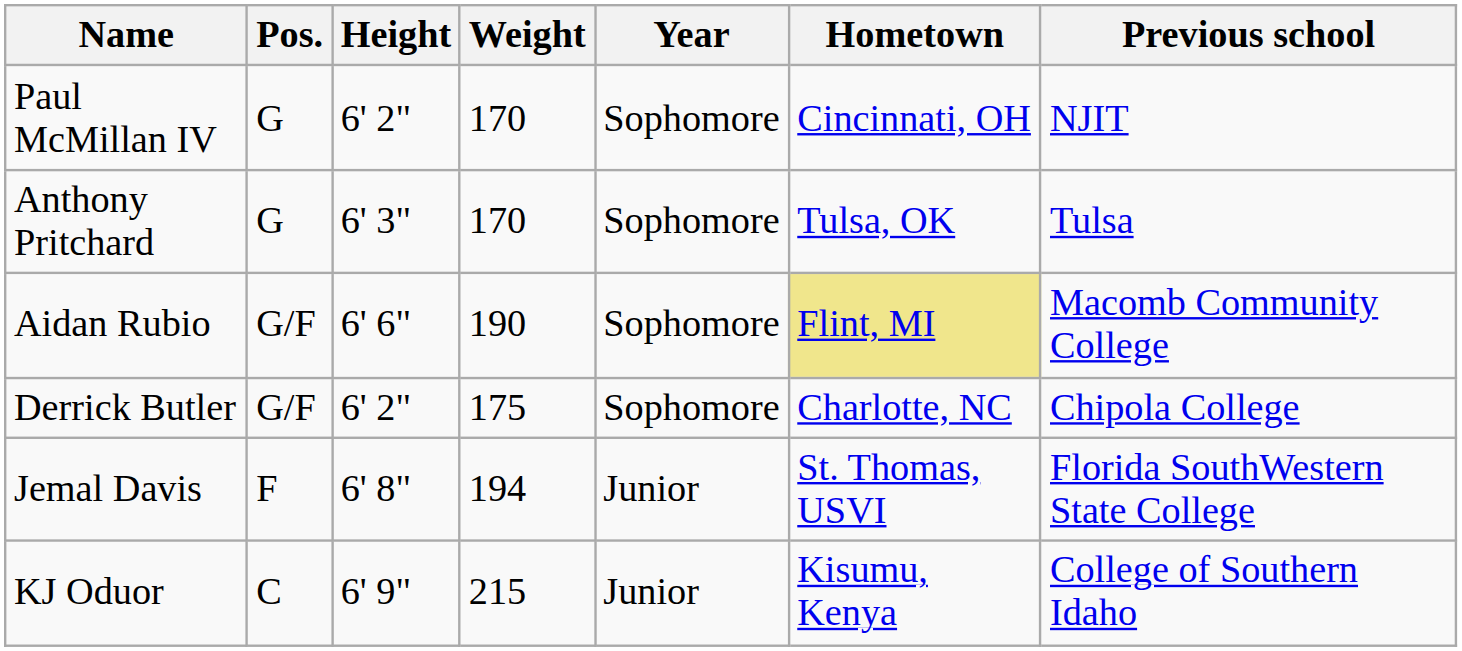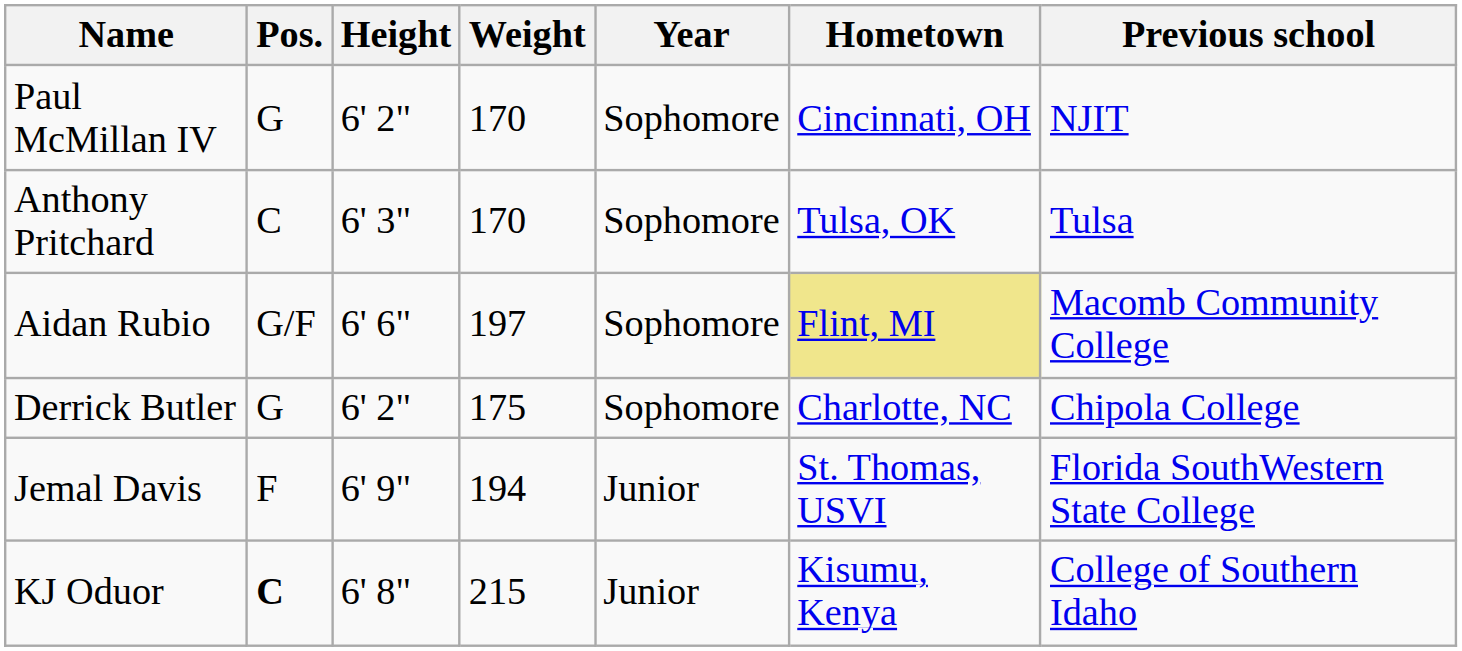(270, 220) G -> (269, 220) C
(497, 324) 190 -> (497, 324) 197
(286, 406) G/F -> (270, 406) G
(376, 488) 6' 8" -> (376, 488) 6' 9"
(269, 592) normal -> (270, 592) bold
(376, 592) 6' 9" -> (376, 592) 6' 8"
